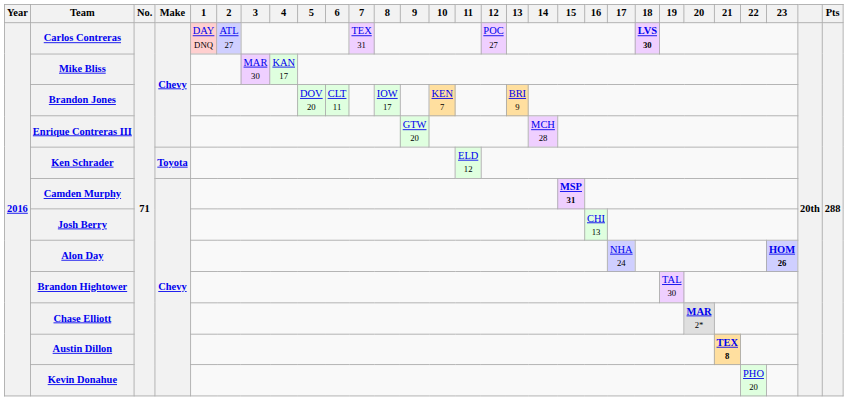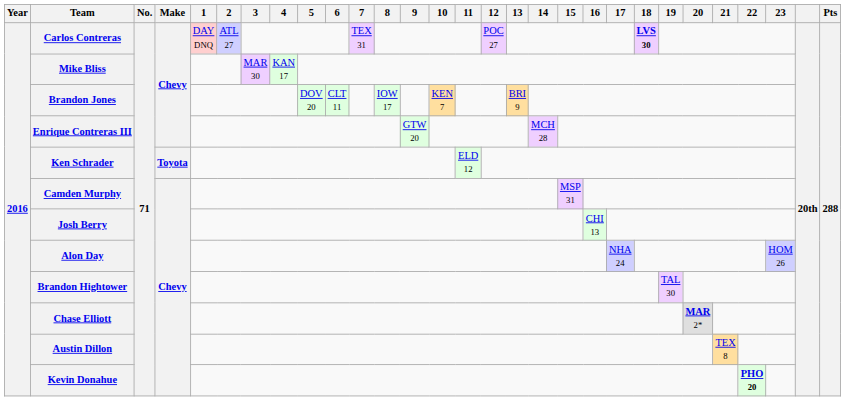(571, 193) bold -> (570, 193) normal
(782, 256) bold -> (781, 255) normal
(727, 349) bold -> (726, 349) normal
(753, 380) normal -> (752, 380) bold
